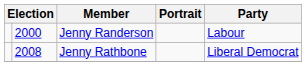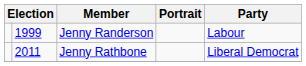(28, 33) 2000 -> (28, 33) 1999
(28, 52) 2008 -> (28, 52) 2011
